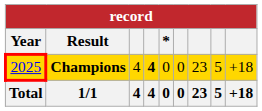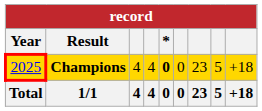(151, 67) bold -> (151, 67) normal
(166, 67) normal -> (166, 67) bold
